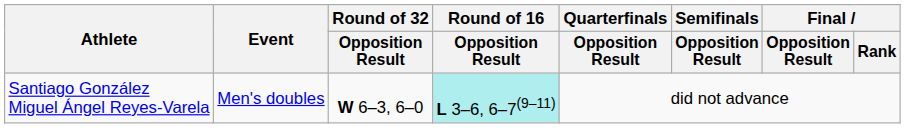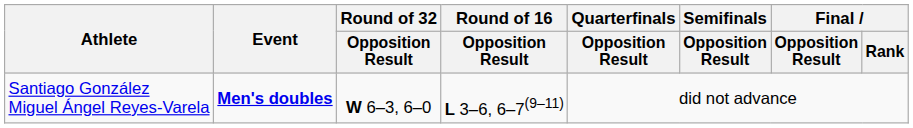(271, 98) normal -> (275, 98) bold
(496, 108) paleturquoise background -> (504, 108) no background
